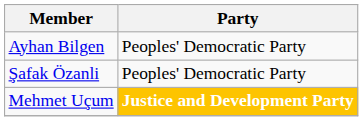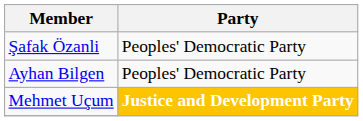rows swapped: (56, 45) <-> (54, 73)
